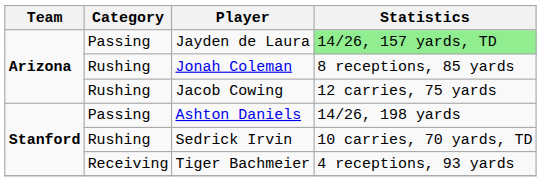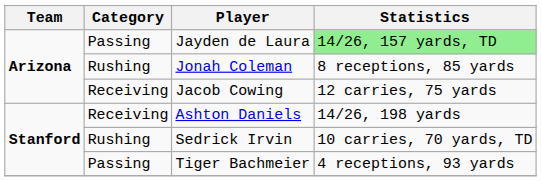(119, 91) Rushing -> (128, 91) Receiving
(119, 115) Passing -> (128, 115) Receiving
(128, 164) Receiving -> (119, 164) Passing
